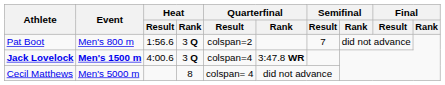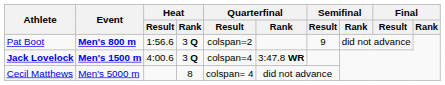(106, 43) normal -> (107, 43) bold
(323, 43) 7 -> (323, 43) 9
